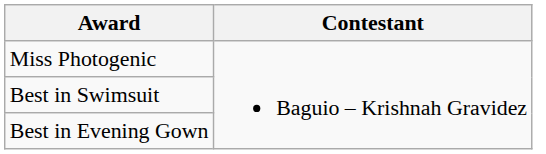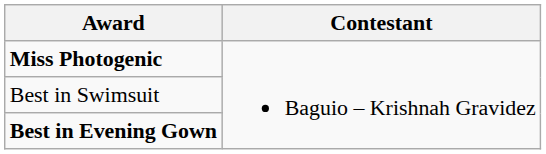(83, 58) normal -> (86, 58) bold
(109, 131) normal -> (113, 131) bold
